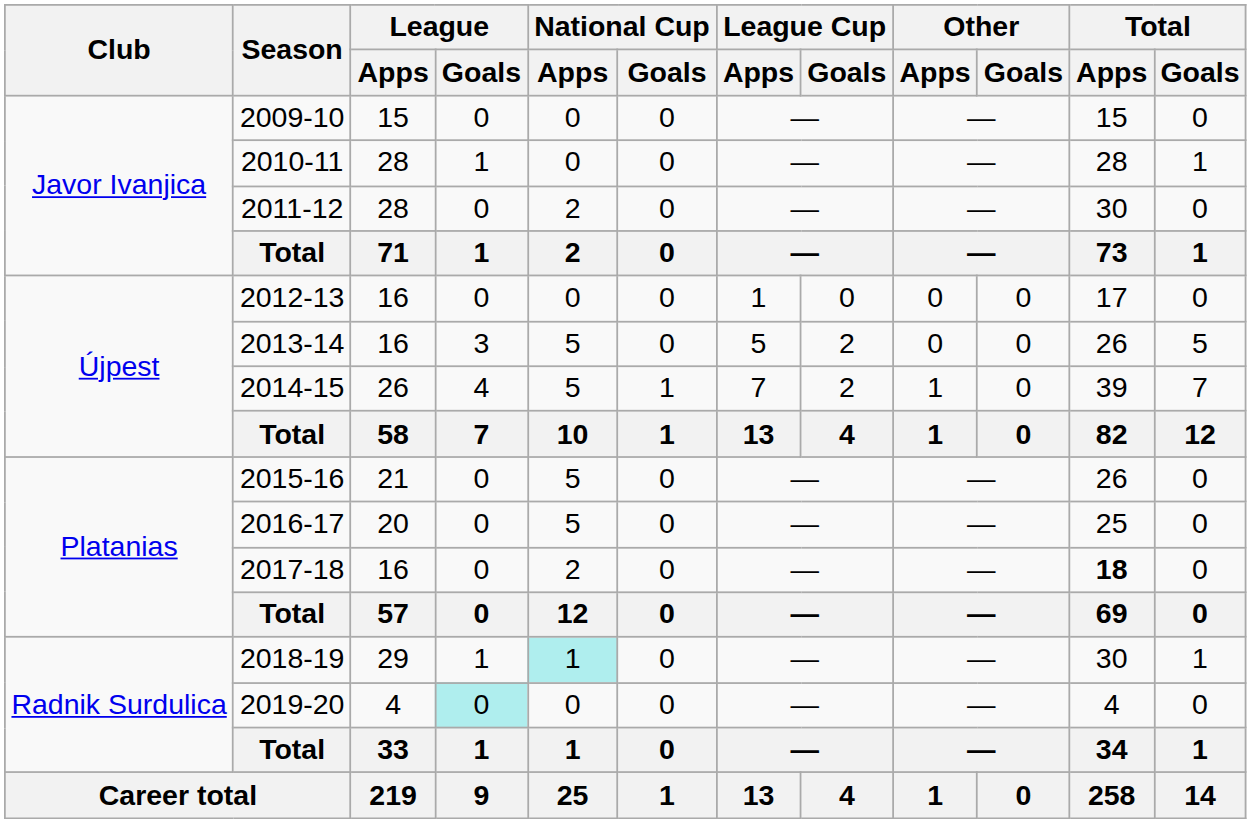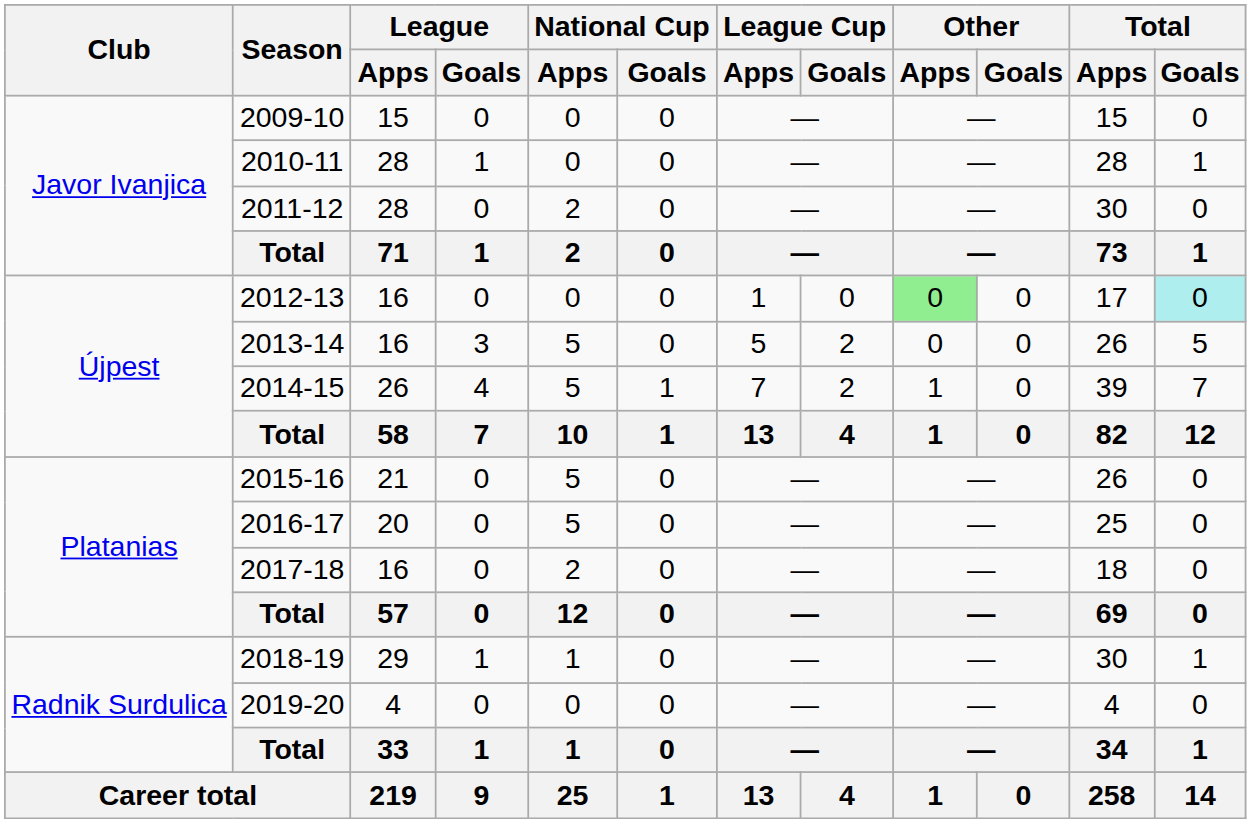(935, 298) no background -> (935, 298) lightgreen background
(1200, 298) no background -> (1200, 298) paleturquoise background
(1112, 569) bold -> (1112, 569) normal
(573, 659) paleturquoise background -> (573, 659) no background
(481, 704) paleturquoise background -> (481, 704) no background
